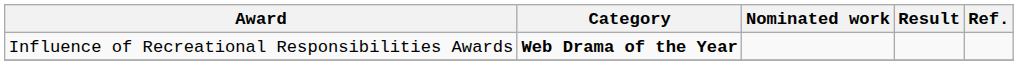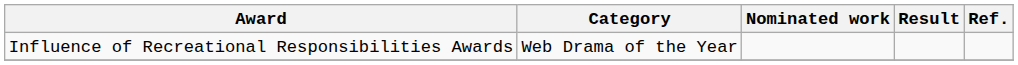(630, 47) bold -> (630, 47) normal
